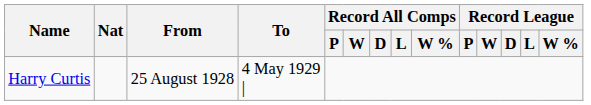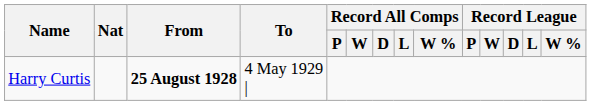(182, 78) normal -> (184, 78) bold
